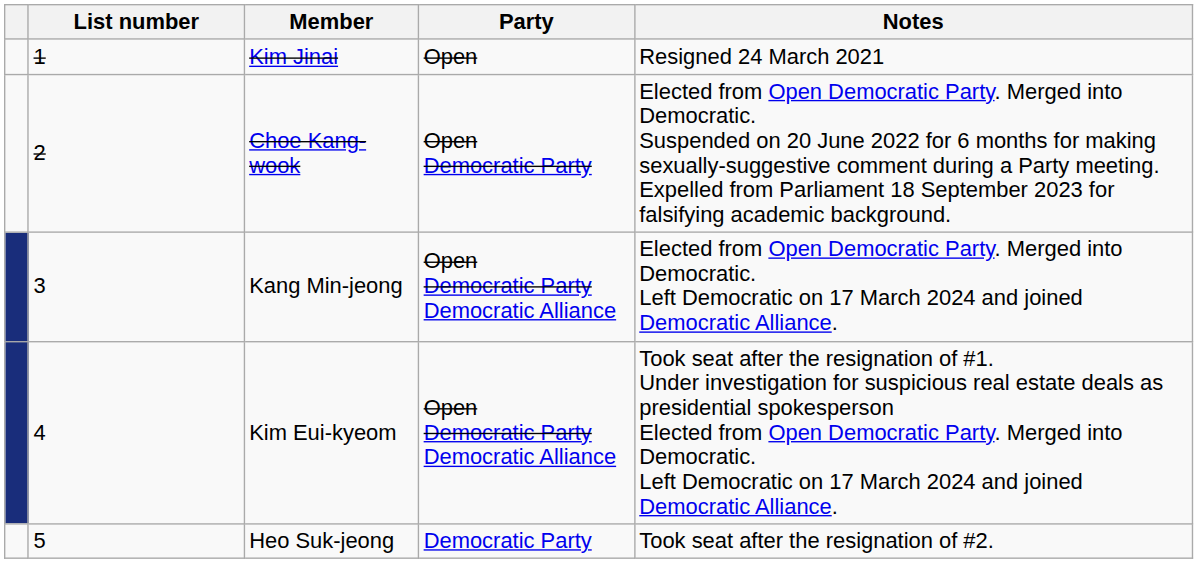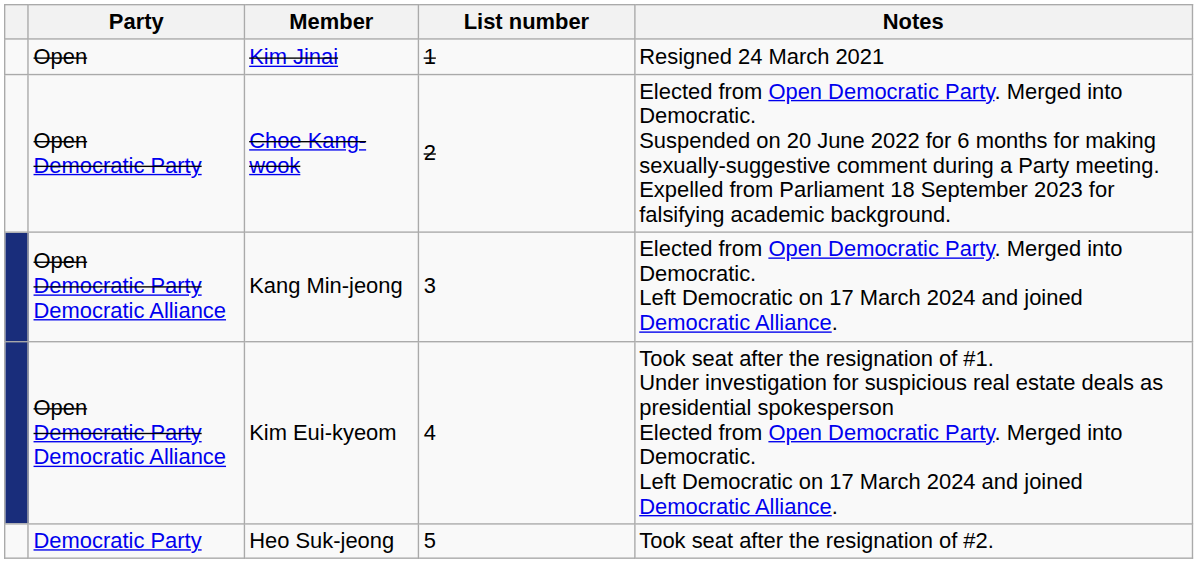columns swapped: (136, 21) <-> (526, 21)
